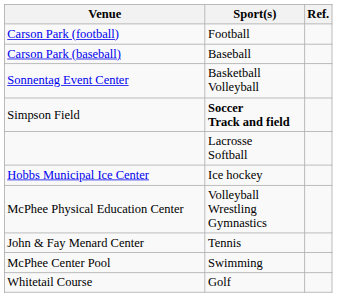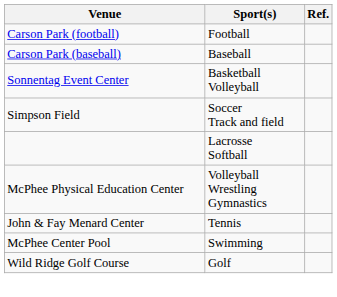(249, 114) bold -> (246, 114) normal
- row: (78, 175)
- row: (50, 282)
+ row: (68, 262)
